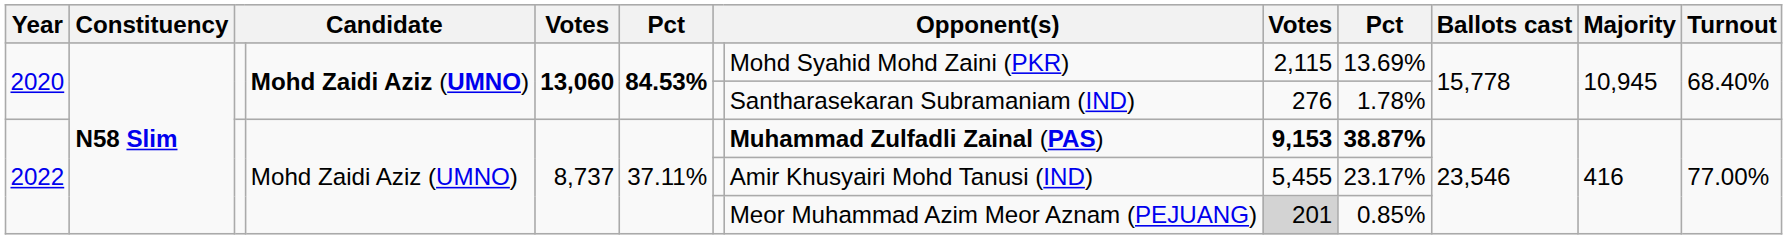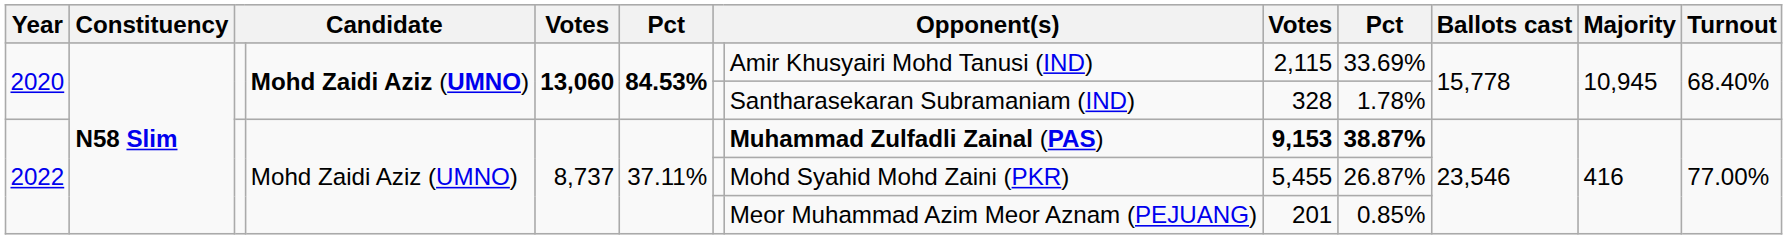(900, 62) Mohd Syahid Mohd Zaini (PKR) -> (911, 62) Amir Khusyairi Mohd Tanusi (IND)
(1384, 62) 13.69% -> (1384, 62) 33.69%
(1312, 100) 276 -> (1312, 100) 328
(911, 177) Amir Khusyairi Mohd Tanusi (IND) -> (900, 177) Mohd Syahid Mohd Zaini (PKR)
(1384, 177) 23.17% -> (1384, 177) 26.87%
(1312, 215) lightgrey background -> (1312, 215) no background
